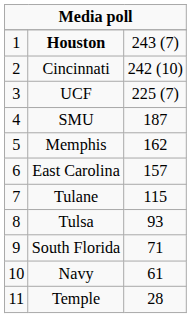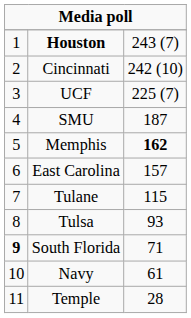(155, 145) normal -> (155, 145) bold
(16, 247) normal -> (16, 247) bold
